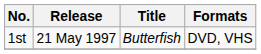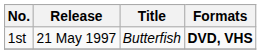(220, 38) normal -> (220, 38) bold
